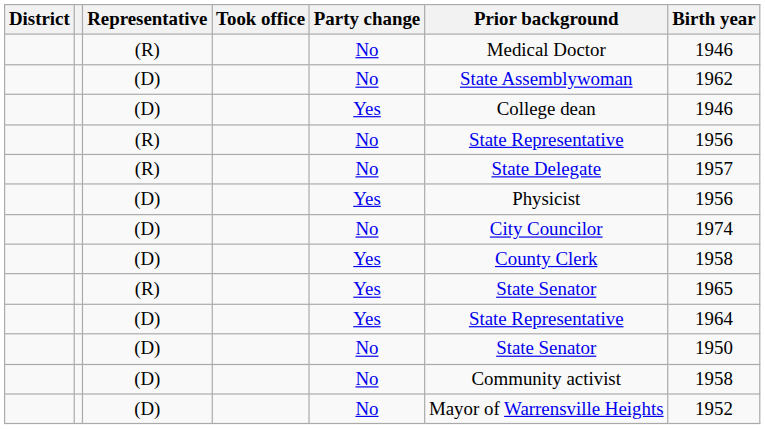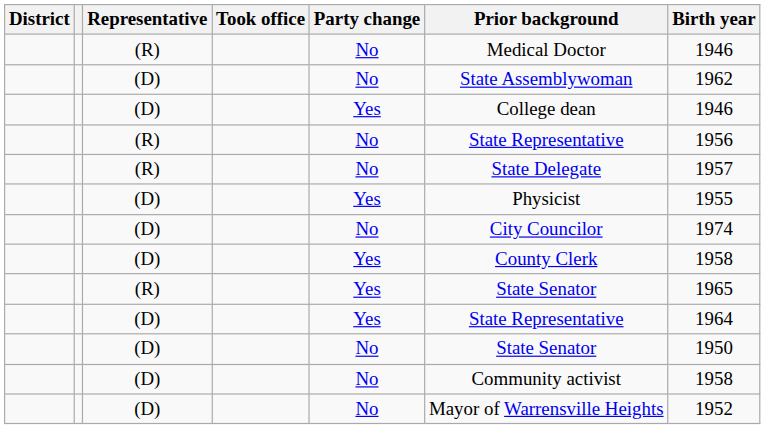(714, 199) 1956 -> (714, 199) 1955
